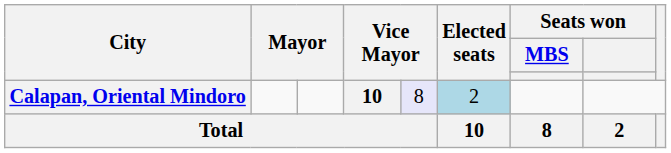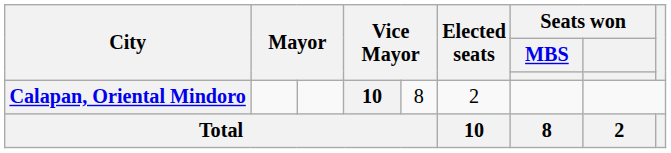(419, 97) lavender background -> (419, 97) no background
(474, 97) lightblue background -> (474, 97) no background
